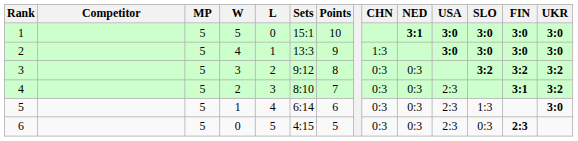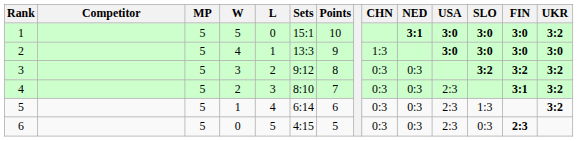(555, 32) 3:0 -> (555, 32) 3:2
(555, 107) 3:0 -> (555, 107) 3:2
